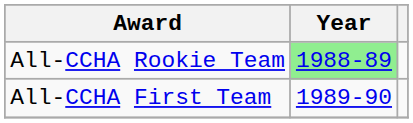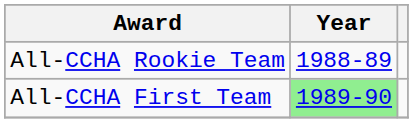(344, 61) lightgreen background -> (344, 61) no background
(344, 98) no background -> (344, 98) lightgreen background
